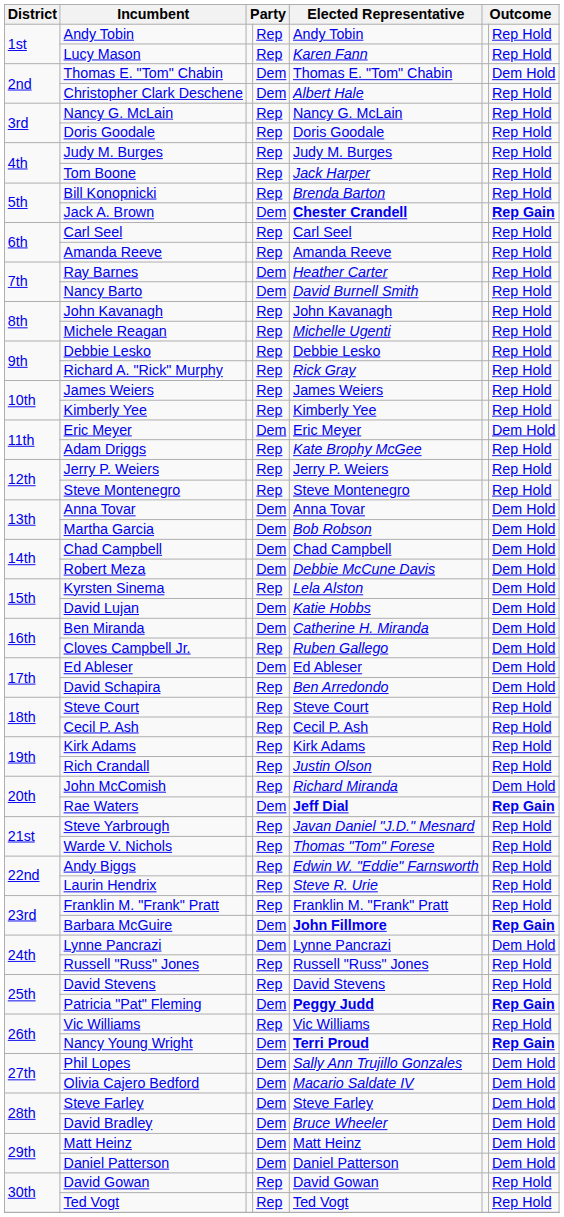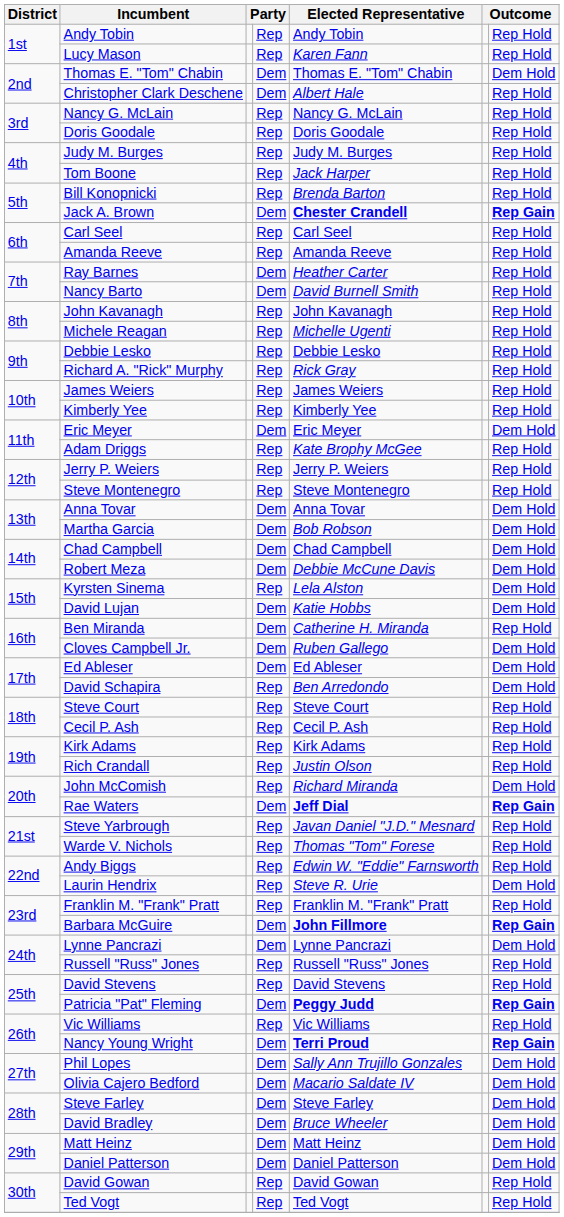(524, 628) Dem Hold -> (522, 628) Rep Hold
(269, 648) Rep -> (271, 648) Dem
(522, 885) Rep Hold -> (524, 885) Dem Hold
